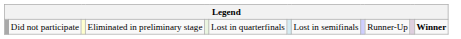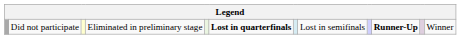(248, 26) normal -> (251, 26) bold
(388, 26) normal -> (396, 26) bold
(431, 26) bold -> (440, 26) normal
